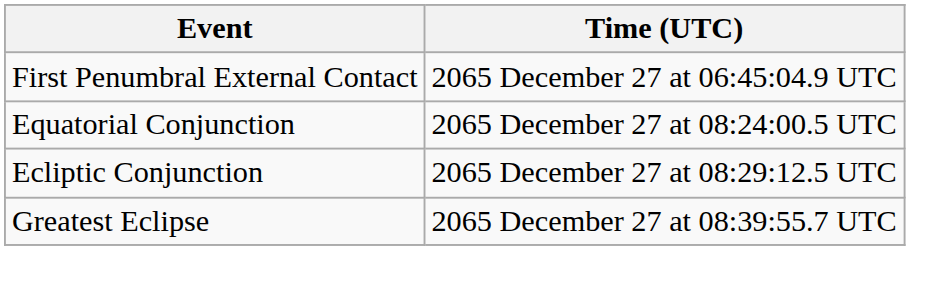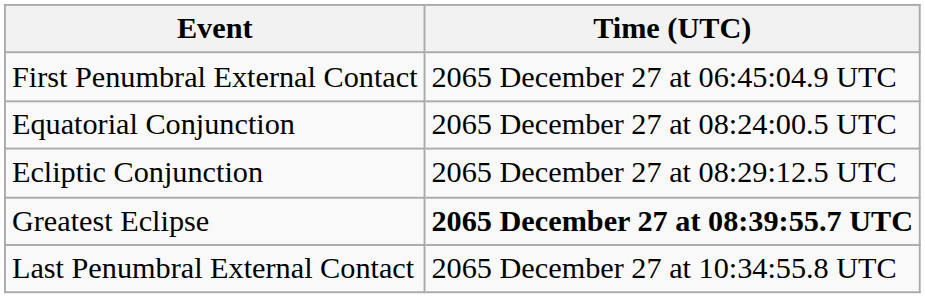(664, 220) normal -> (672, 220) bold
+ row: (213, 268)
